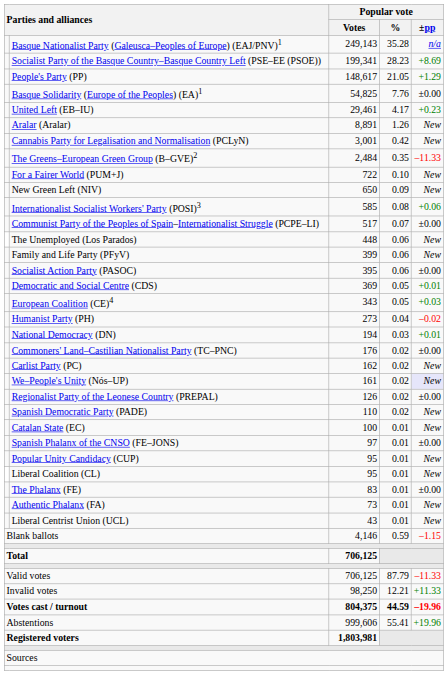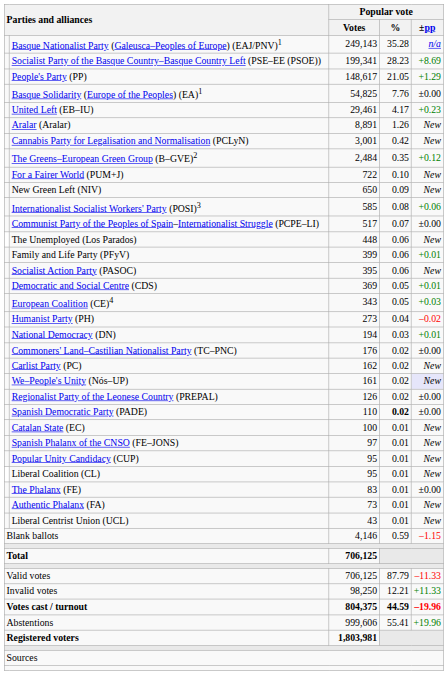(428, 158) –11.33 -> (430, 158) +0.12
(432, 254) New -> (430, 254) +0.01
(430, 270) ±0.00 -> (432, 270) New
(400, 412) normal -> (400, 412) bold
(432, 412) New -> (430, 412) ±0.00
(430, 443) ±0.00 -> (432, 443) New
